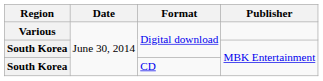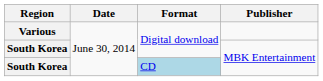(148, 66) no background -> (148, 66) lightblue background
